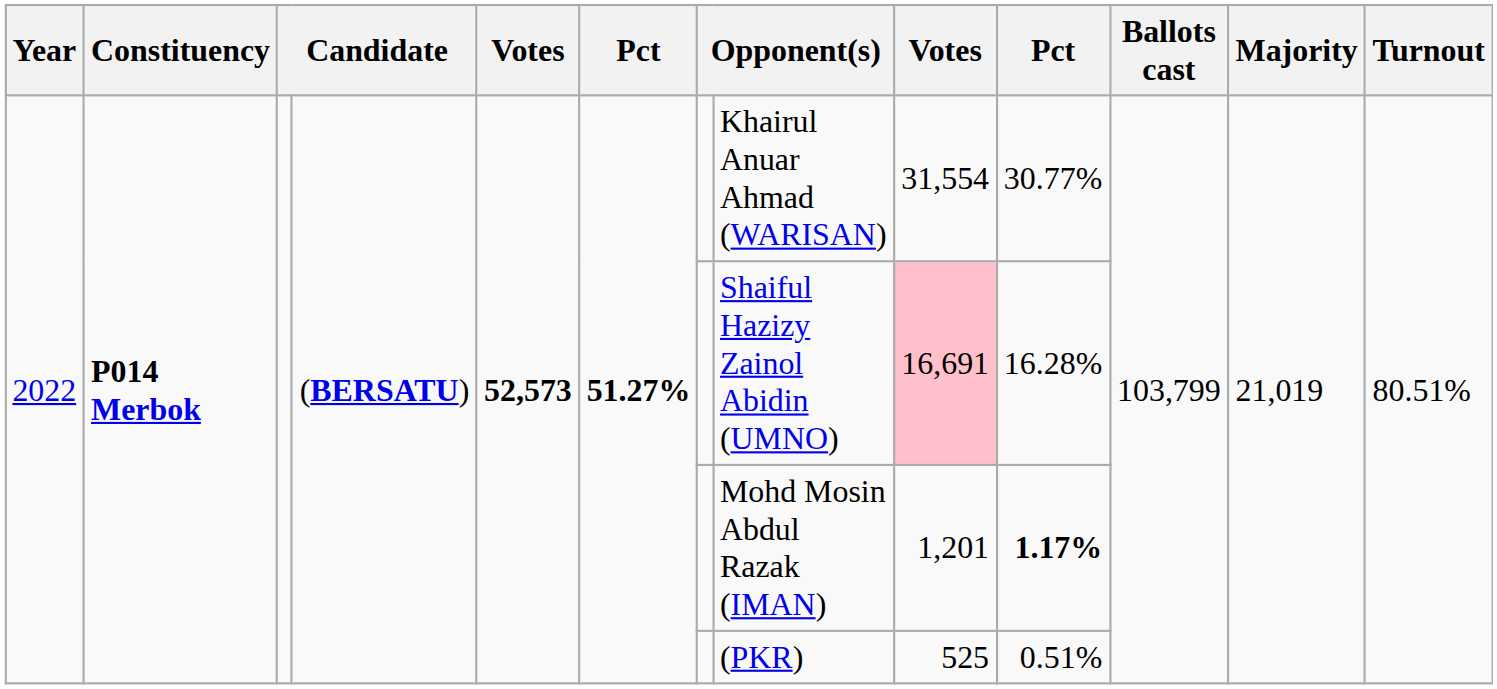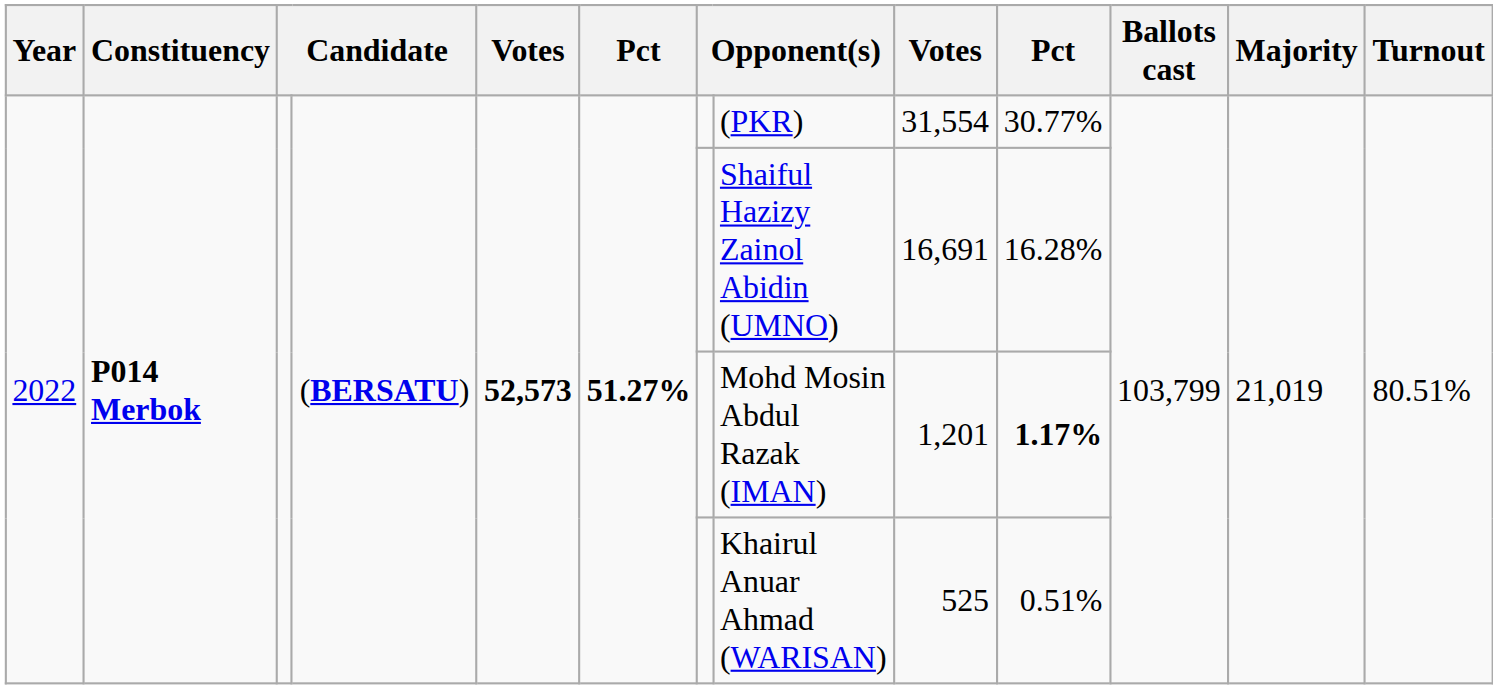(803, 177) Khairul Anuar Ahmad (WARISAN) -> (762, 121) (PKR)
(945, 362) pink background -> (945, 249) no background
(762, 657) (PKR) -> (803, 600) Khairul Anuar Ahmad (WARISAN)
